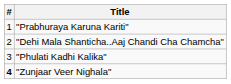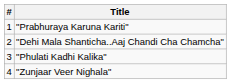(9, 72) bold -> (9, 72) normal
